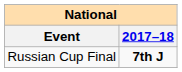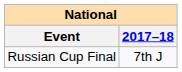(148, 57) bold -> (148, 57) normal
